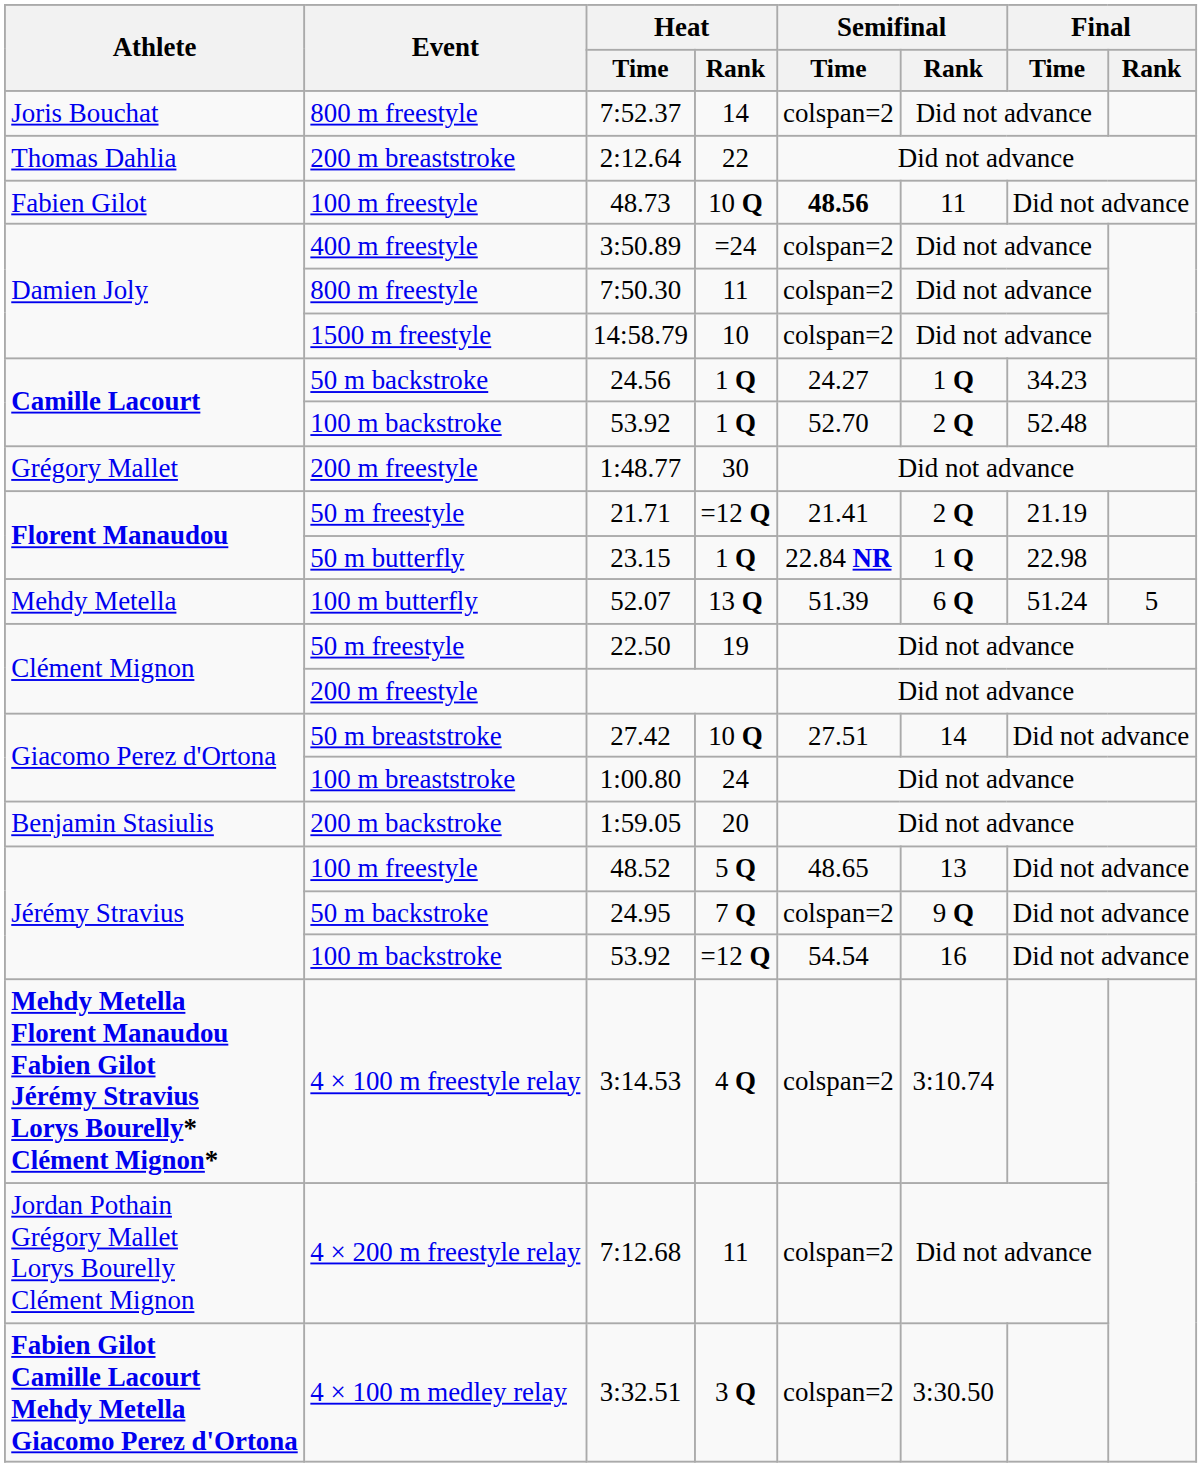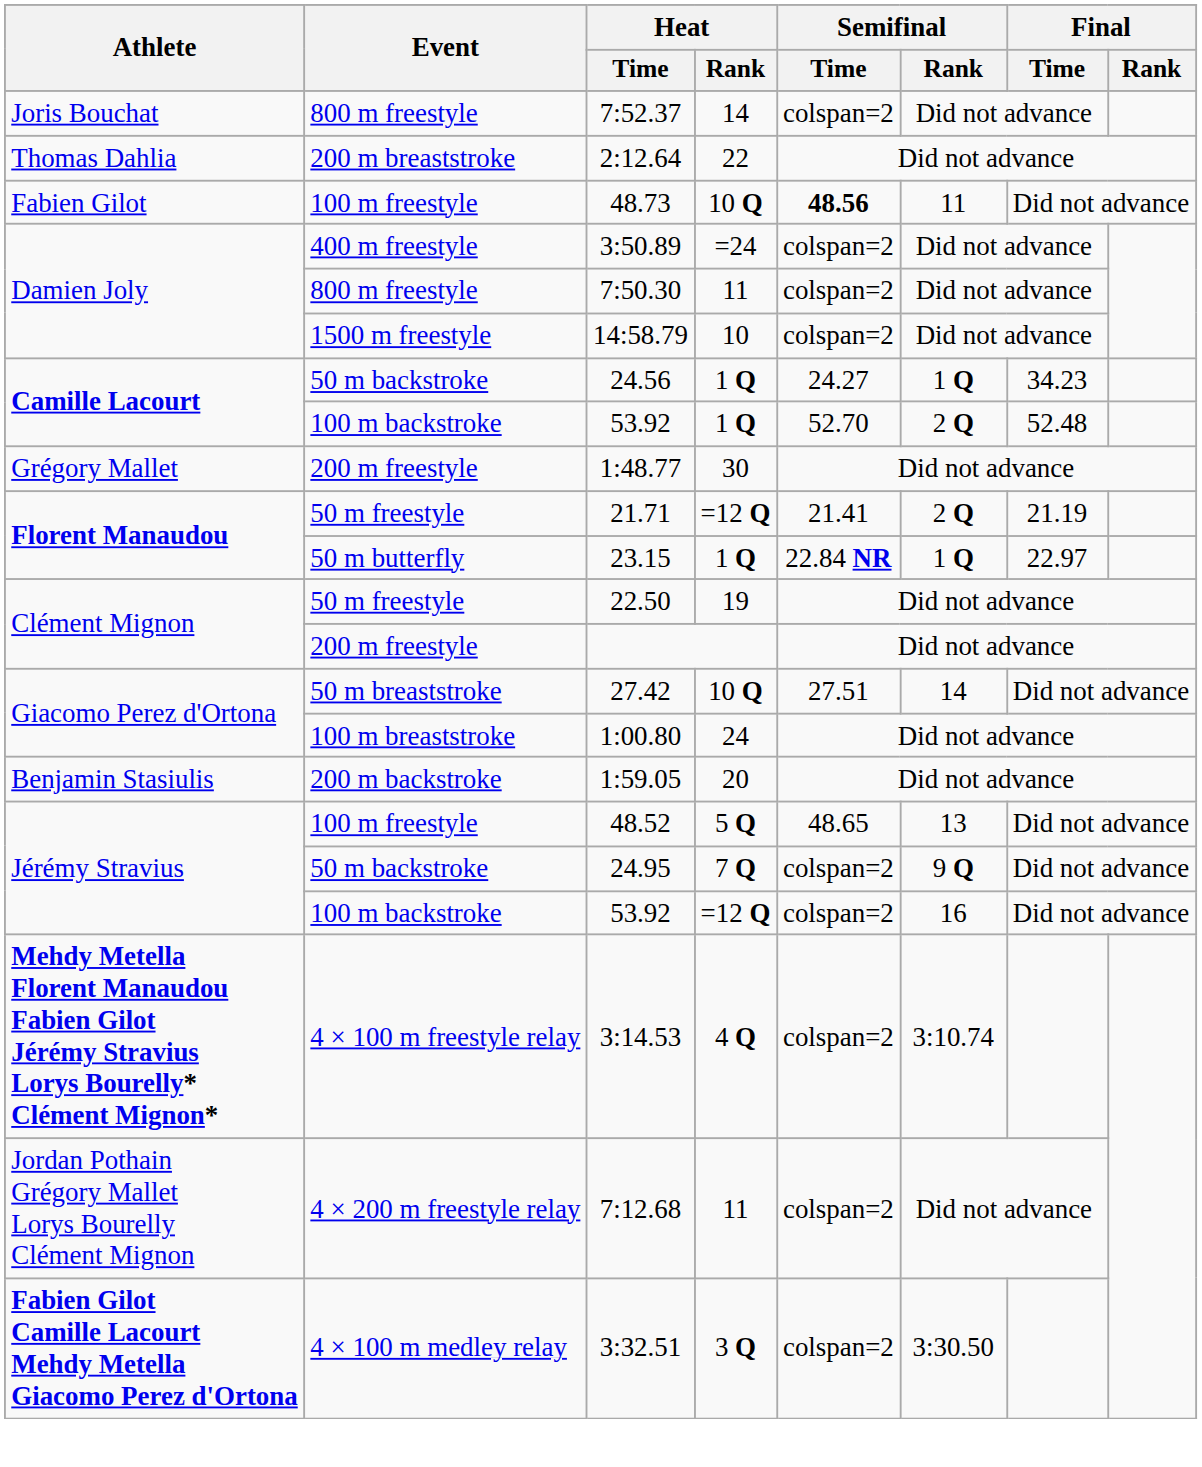(1057, 557) 22.98 -> (1057, 557) 22.97
- row: (94, 602)
(838, 957) 54.54 -> (838, 912) colspan=2
